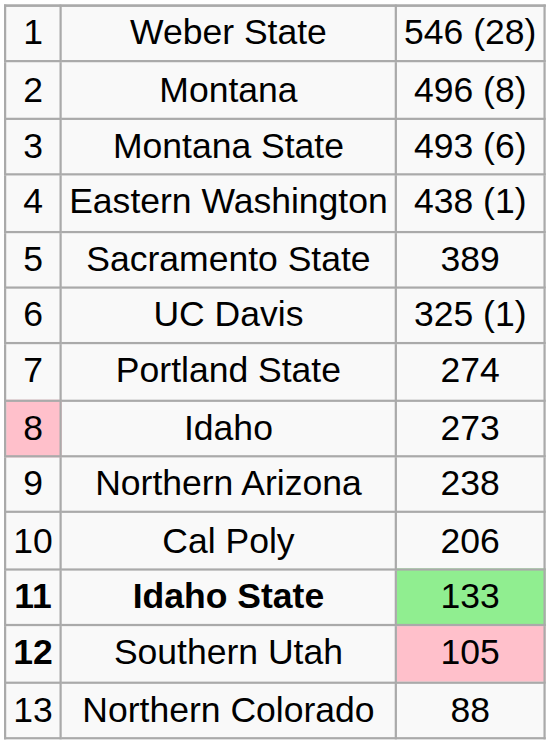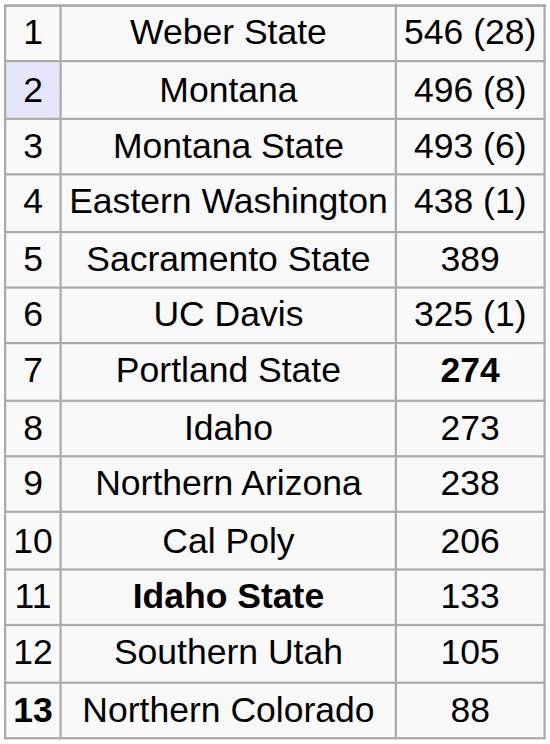(33, 89) no background -> (33, 89) lavender background
(470, 371) normal -> (470, 371) bold
(33, 427) pink background -> (33, 427) no background
(33, 596) bold -> (33, 596) normal
(470, 596) lightgreen background -> (470, 596) no background
(33, 652) bold -> (33, 652) normal
(470, 652) pink background -> (470, 652) no background
(33, 709) normal -> (33, 709) bold
